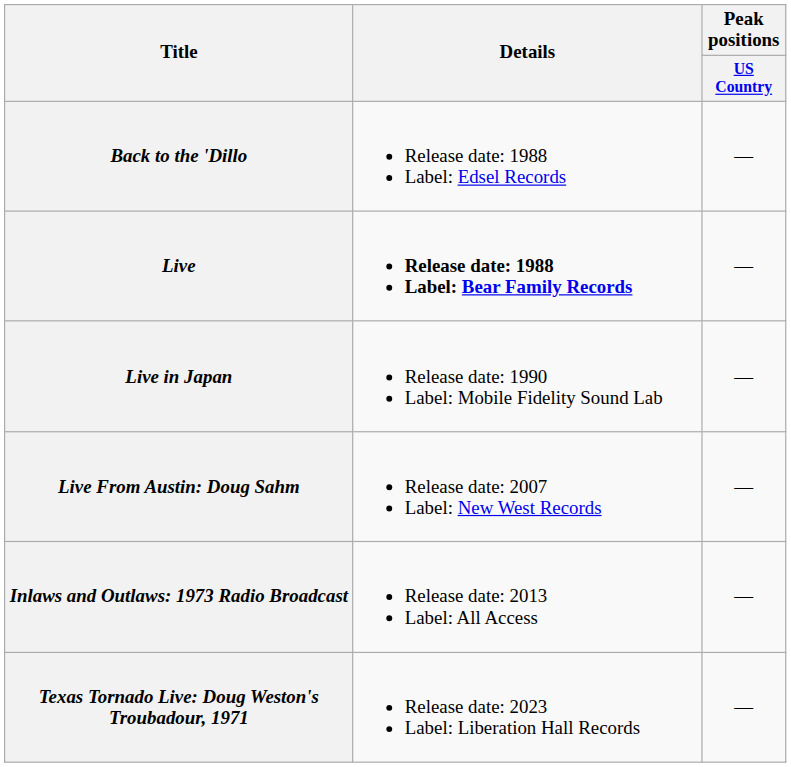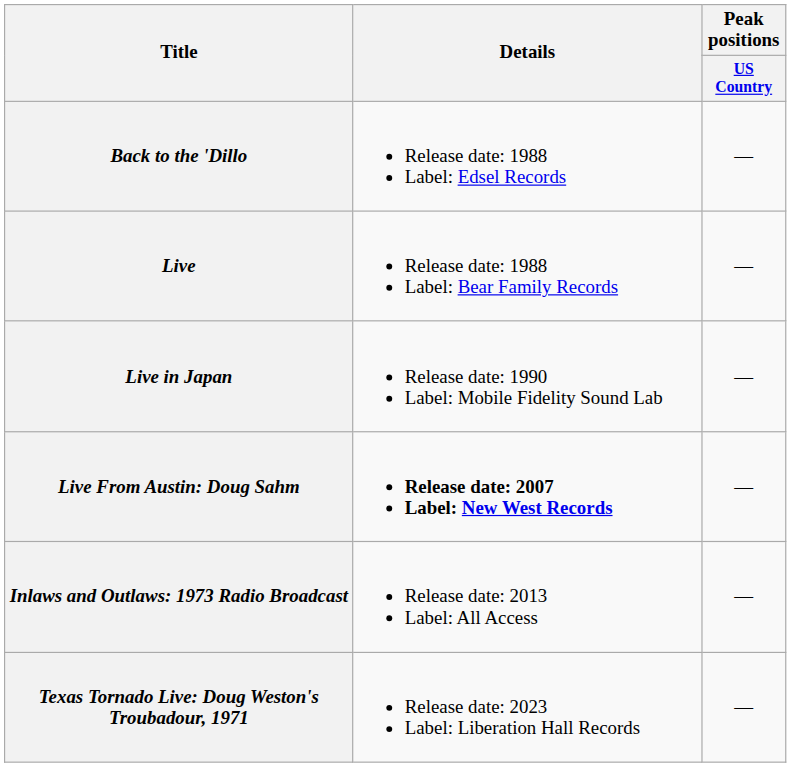(527, 277) bold -> (527, 277) normal
(527, 497) normal -> (527, 497) bold
